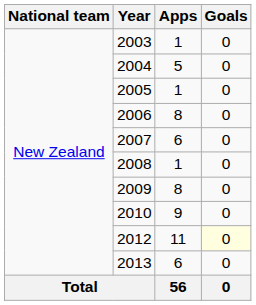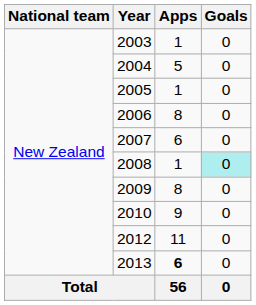(226, 164) no background -> (226, 164) paleturquoise background
(226, 238) lightyellow background -> (226, 238) no background
(178, 262) normal -> (178, 262) bold
